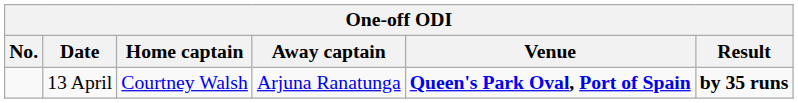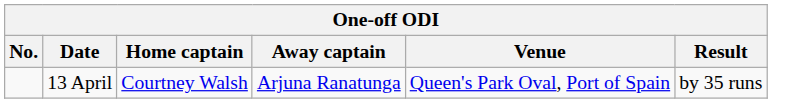(550, 82) bold -> (540, 82) normal
(744, 82) bold -> (721, 82) normal
